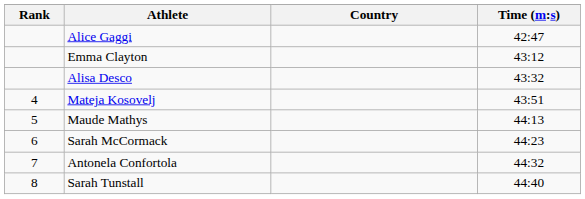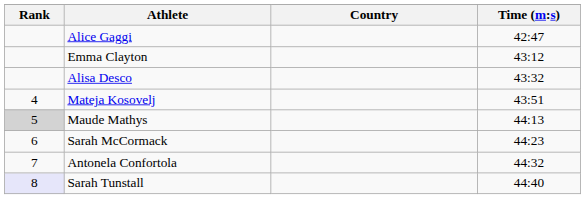(34, 120) no background -> (34, 120) lightgrey background
(34, 183) no background -> (34, 183) lavender background
